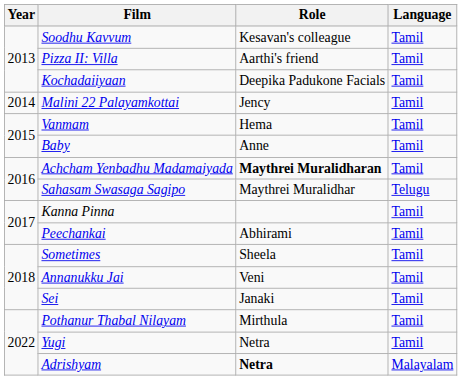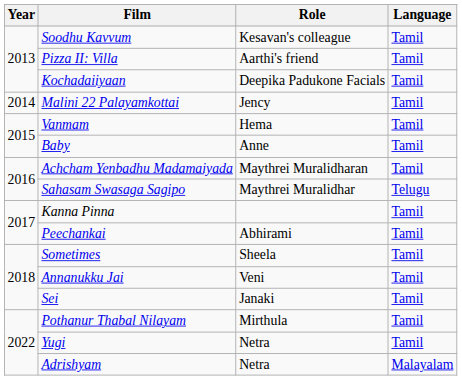(310, 168) bold -> (304, 168) normal
(256, 364) bold -> (254, 364) normal
